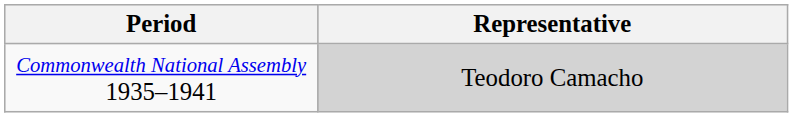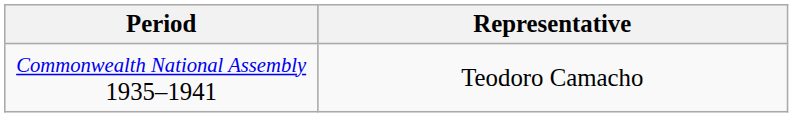(552, 77) lightgrey background -> (552, 77) no background
